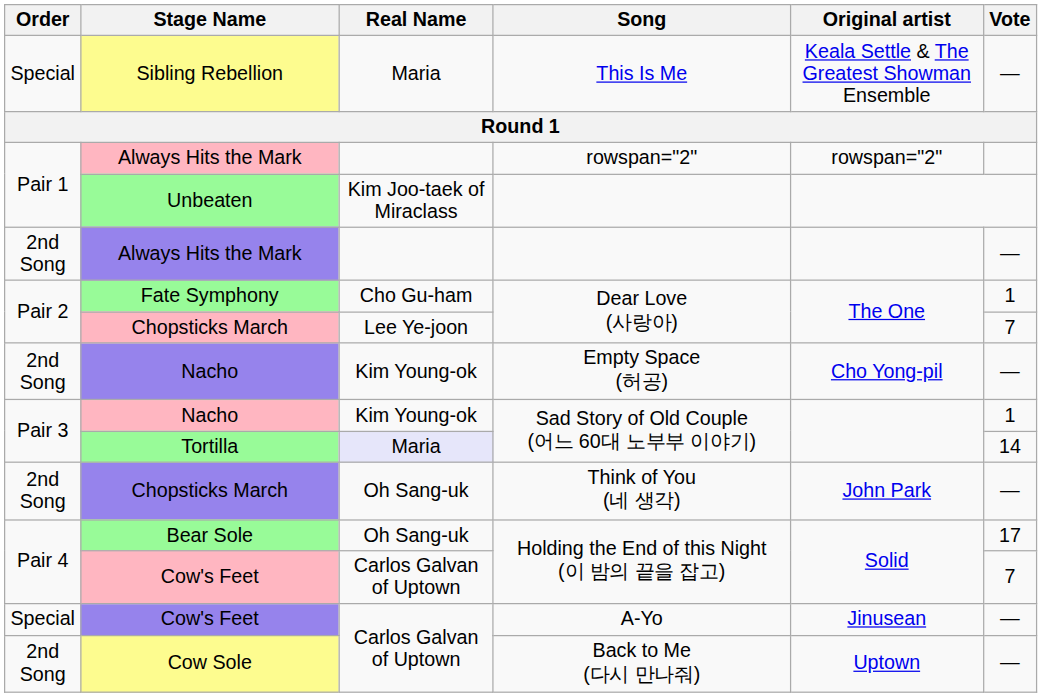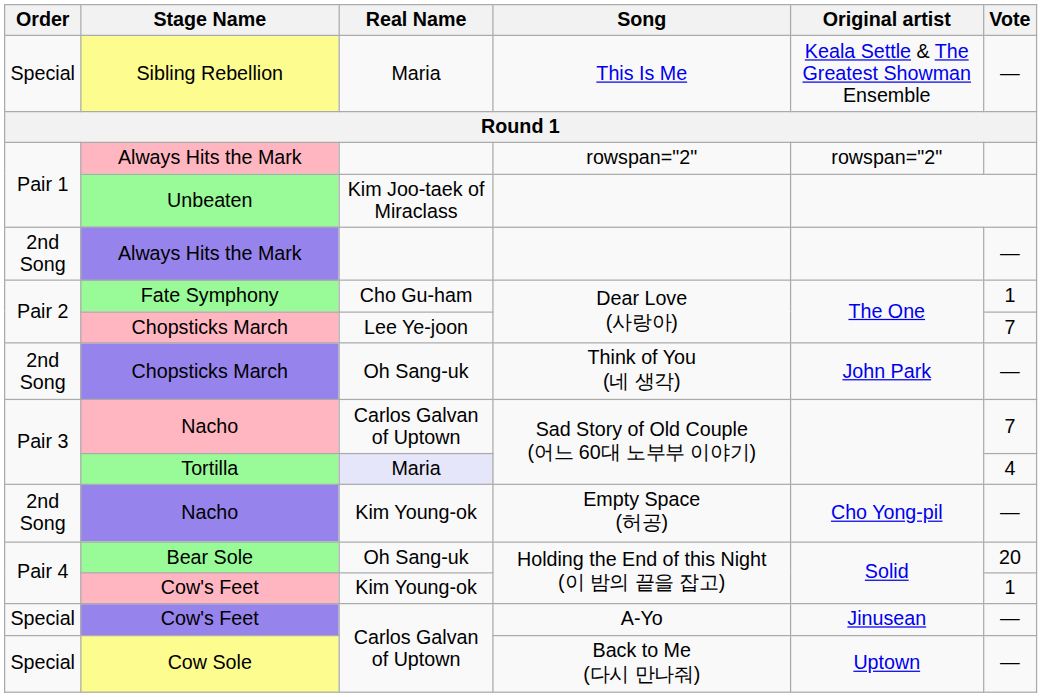rows swapped: (210, 490) <-> (210, 371)
(416, 415) Kim Young-ok -> (416, 426) Carlos Galvan of Uptown
(1010, 415) 1 -> (1010, 426) 7
(1010, 446) 14 -> (1010, 468) 4
(1010, 534) 17 -> (1010, 557) 20
(416, 577) Carlos Galvan of Uptown -> (416, 588) Kim Young-ok
(1010, 577) 7 -> (1010, 588) 1
(43, 663) 2nd Song -> (43, 663) Special
